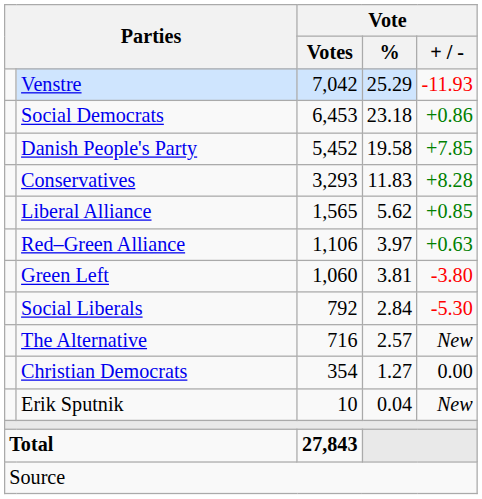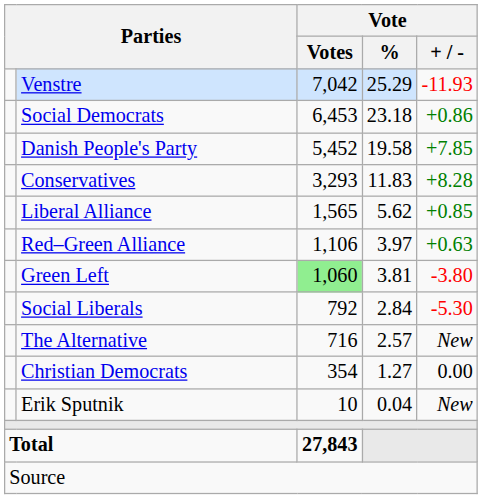(335, 276) no background -> (335, 276) lightgreen background
